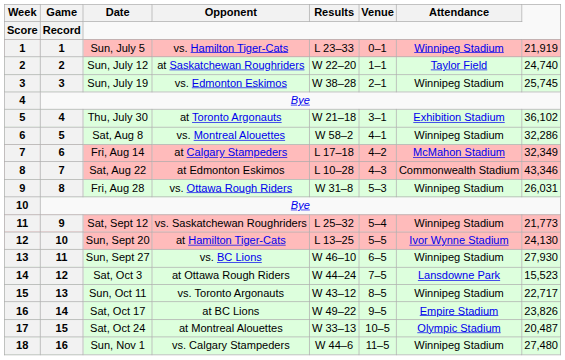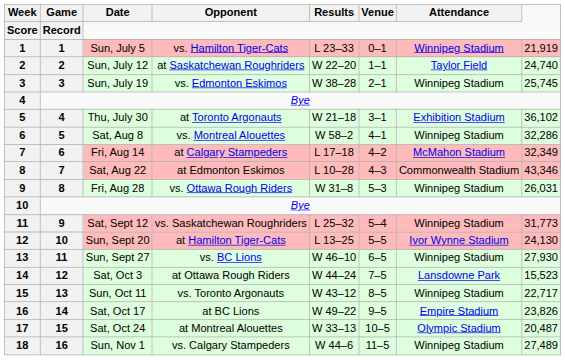(541, 223) 21,773 -> (541, 223) 31,773
(541, 345) 27,480 -> (541, 345) 27,489
